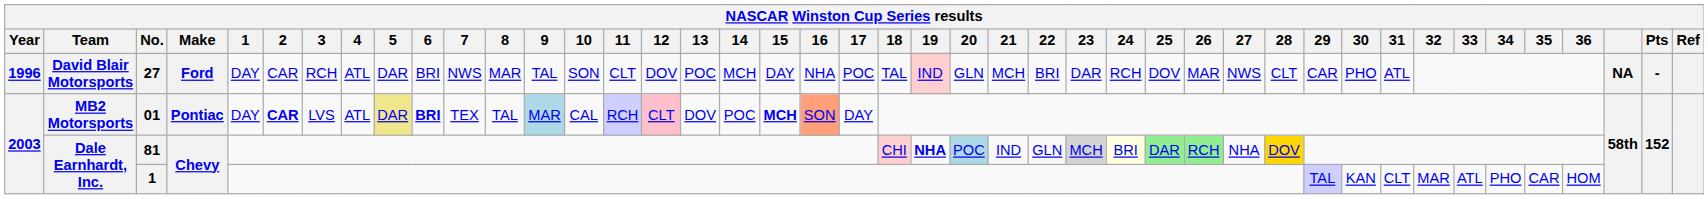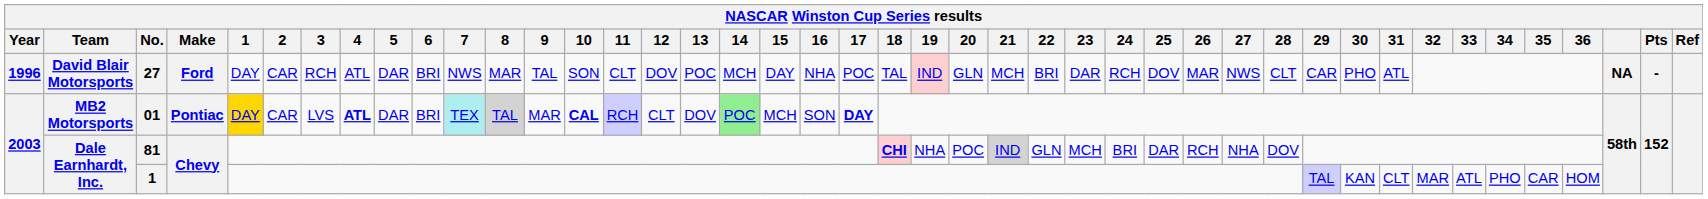(245, 115) no background -> (245, 115) gold background
(283, 115) bold -> (282, 115) normal
(357, 115) normal -> (357, 115) bold
(393, 115) khaki background -> (394, 115) no background
(428, 115) bold -> (428, 115) normal
(465, 115) no background -> (465, 115) paleturquoise background
(505, 115) no background -> (505, 115) lightgrey background
(545, 115) lightblue background -> (545, 115) no background
(584, 115) normal -> (584, 115) bold
(661, 115) pink background -> (661, 115) no background
(740, 115) no background -> (740, 115) lightgreen background
(780, 115) bold -> (780, 115) normal
(820, 115) lightsalmon background -> (820, 115) no background
(859, 115) normal -> (859, 115) bold
(894, 150) normal -> (894, 150) bold
(930, 150) bold -> (930, 150) normal
(969, 150) lightblue background -> (968, 150) no background
(1008, 150) no background -> (1008, 150) lightgrey background
(1086, 150) lightgrey background -> (1085, 150) no background
(1126, 150) lightyellow background -> (1125, 150) no background
(1164, 150) lightgreen background -> (1164, 150) no background
(1204, 150) lightgreen background -> (1203, 150) no background
(1284, 150) gold background -> (1283, 150) no background
